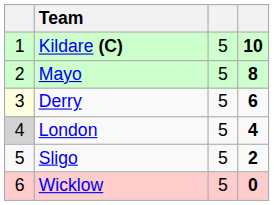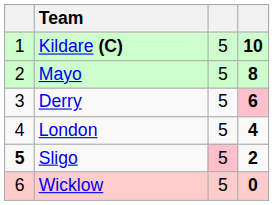(20, 102) lightyellow background -> (20, 102) no background
(253, 102) no background -> (253, 102) pink background
(20, 130) lightgrey background -> (20, 130) no background
(20, 158) normal -> (20, 158) bold
(223, 158) no background -> (223, 158) pink background
